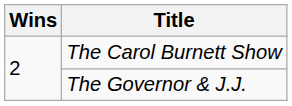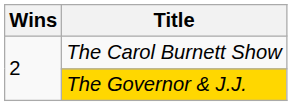(157, 84) no background -> (157, 84) gold background
